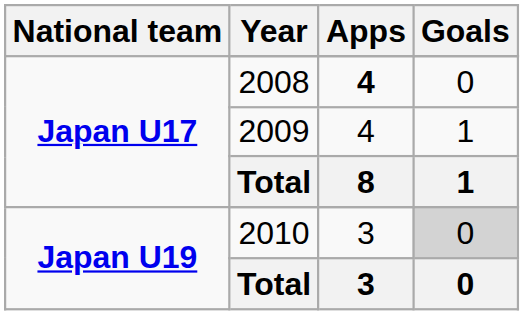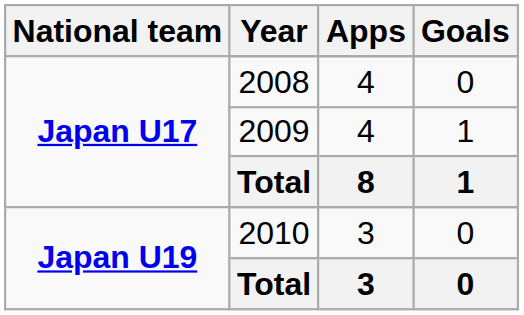(366, 81) bold -> (366, 81) normal
(465, 233) lightgrey background -> (465, 233) no background
